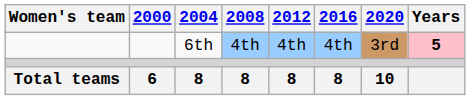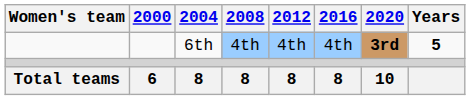(385, 45) normal -> (385, 45) bold
(436, 45) pink background -> (436, 45) no background
